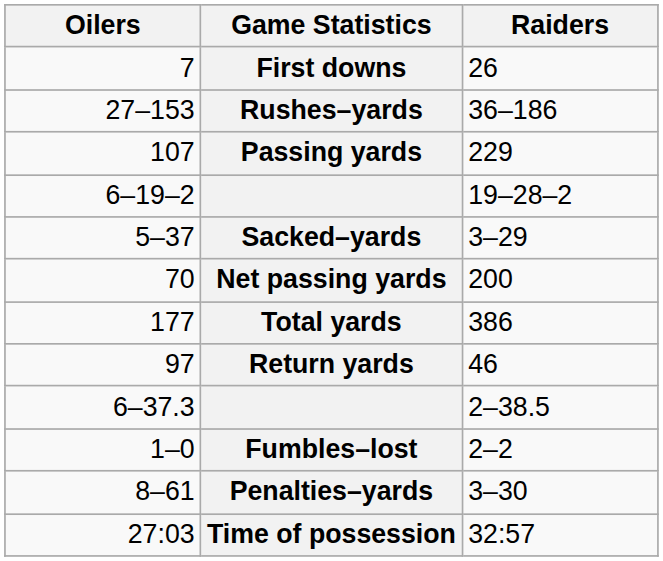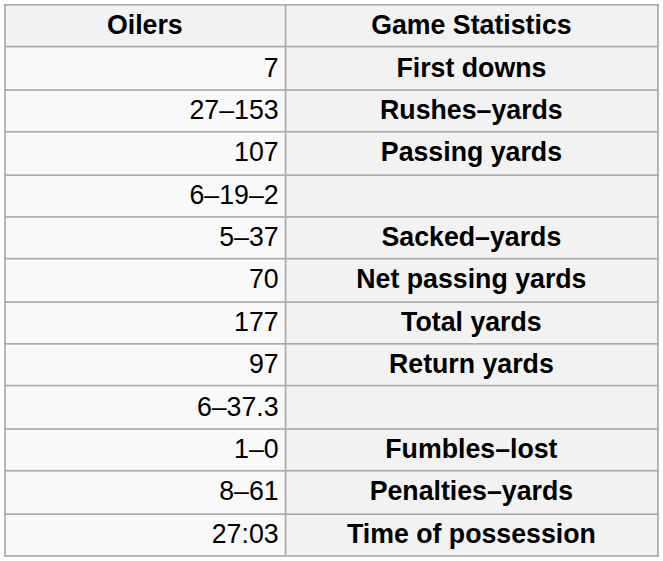- column: (560, 25)
